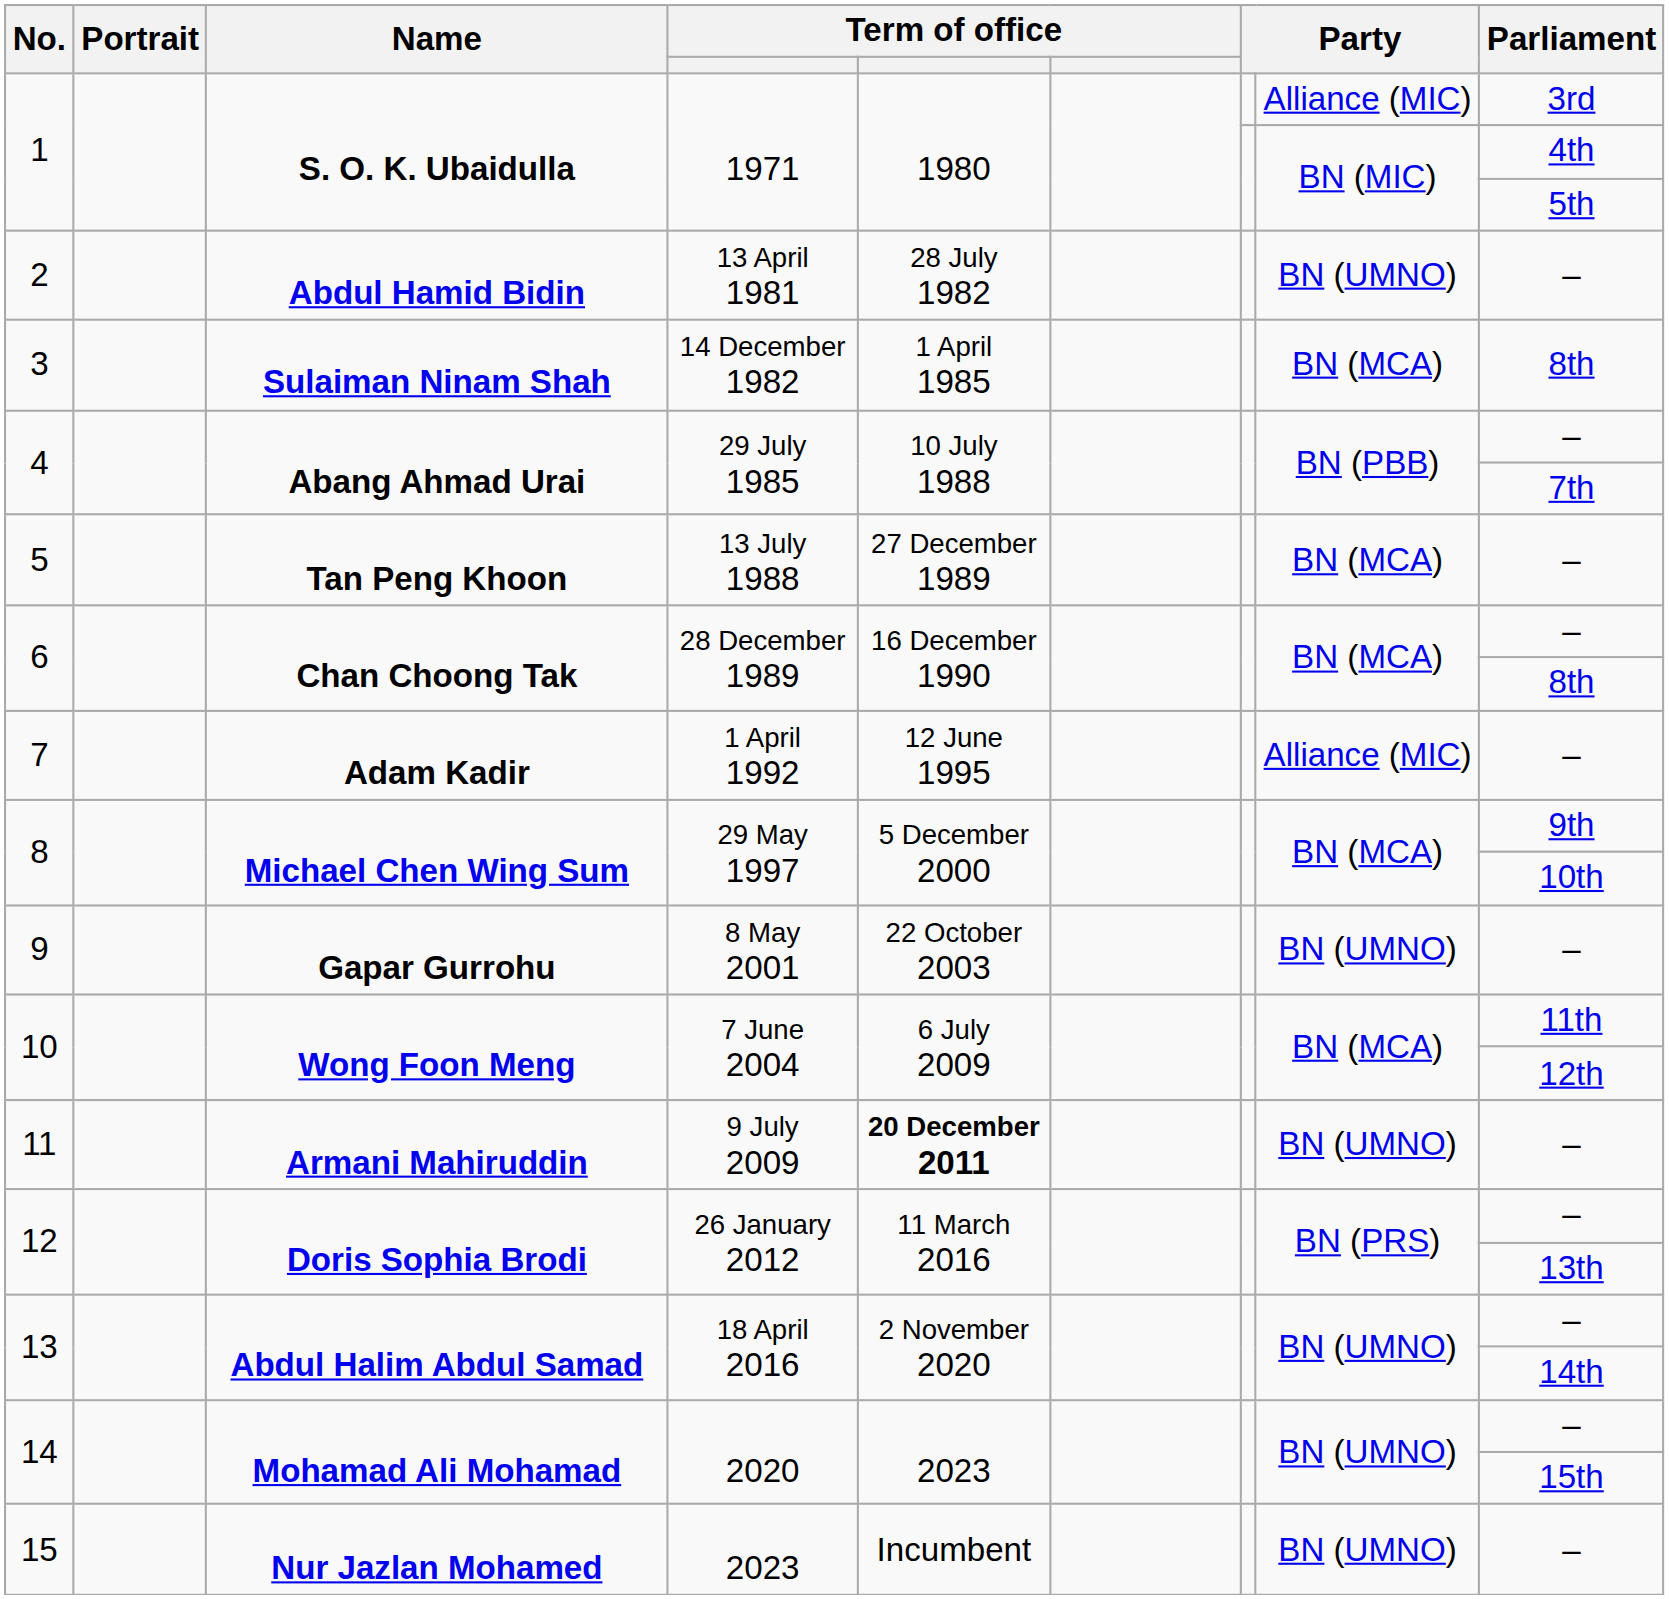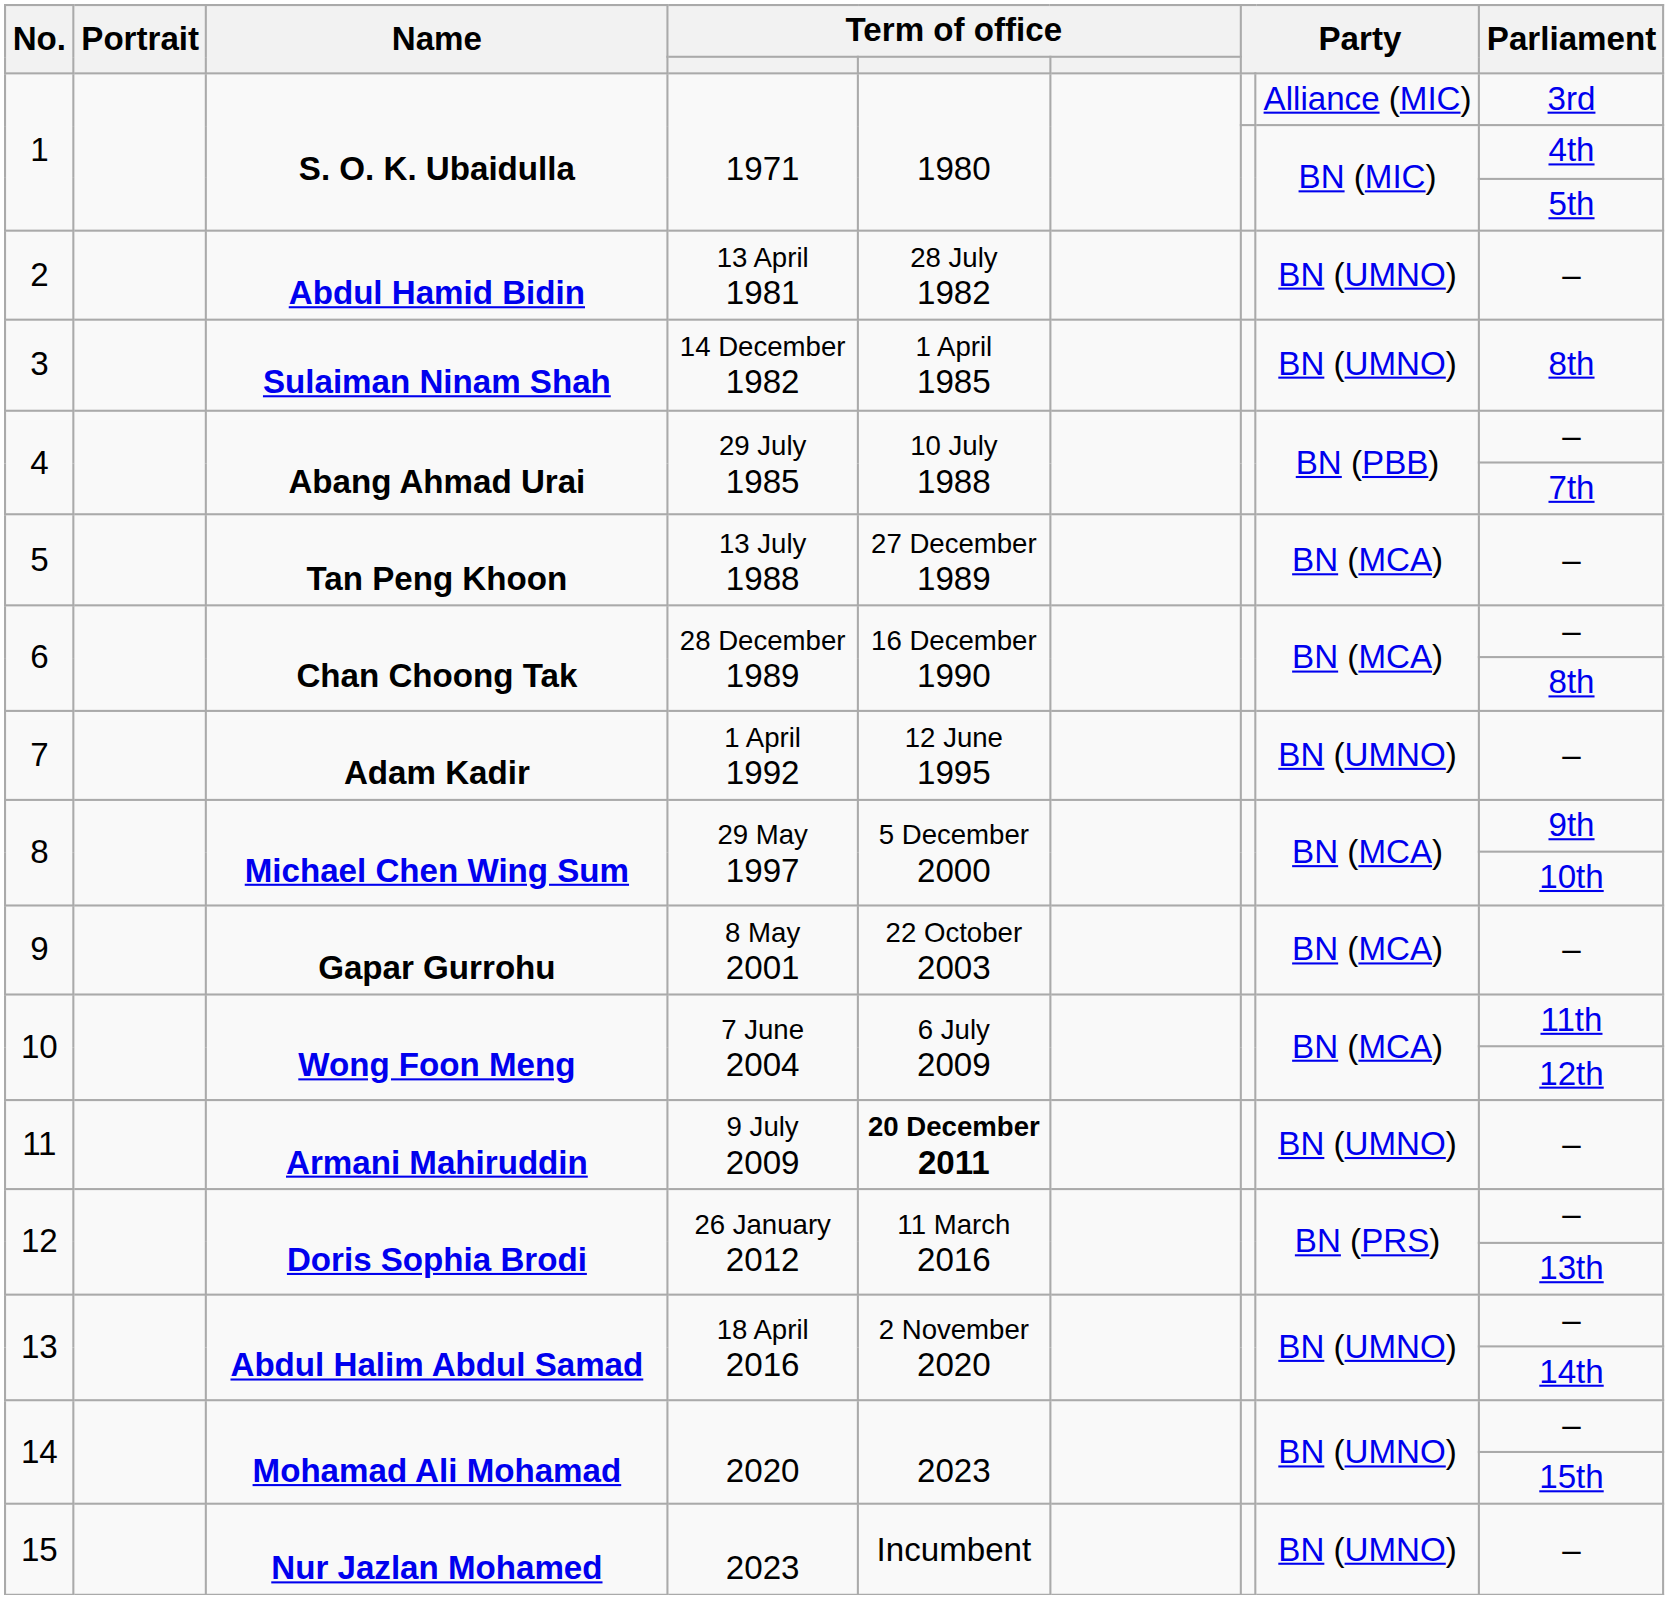(1368, 364) BN (MCA) -> (1368, 364) BN (UMNO)
(1368, 754) Alliance (MIC) -> (1368, 754) BN (UMNO)
(1368, 949) BN (UMNO) -> (1368, 949) BN (MCA)
